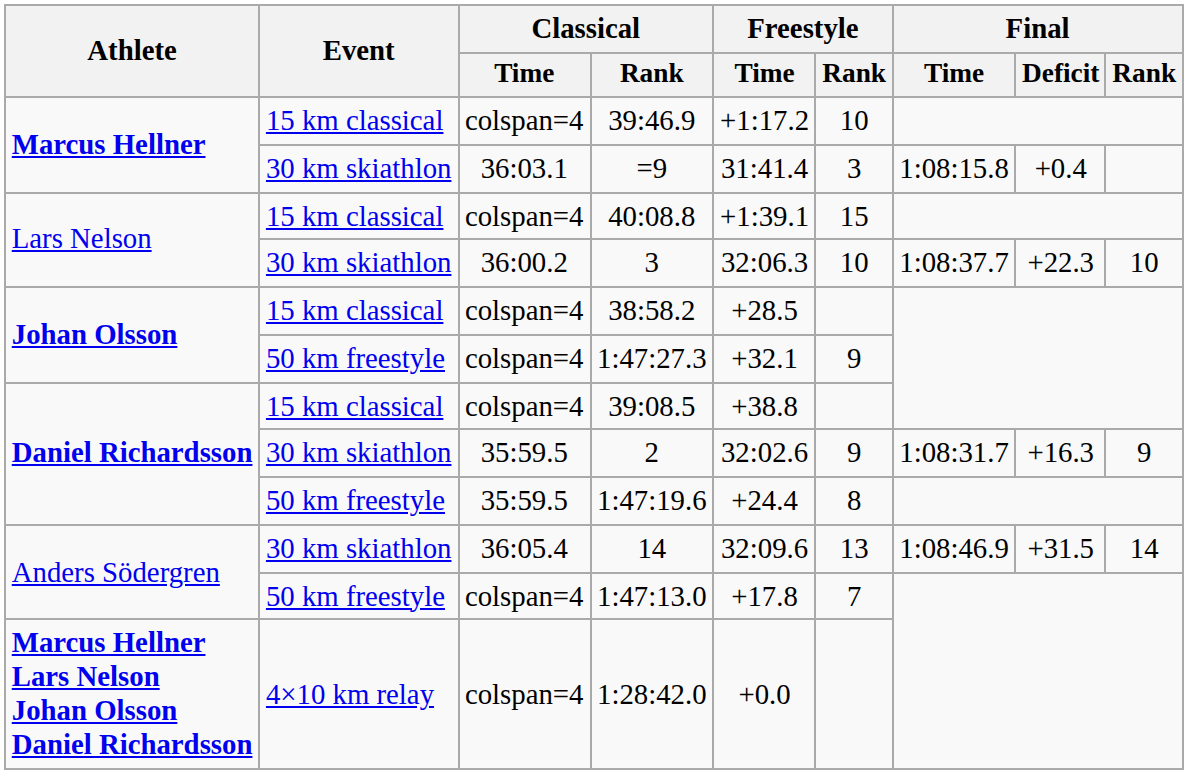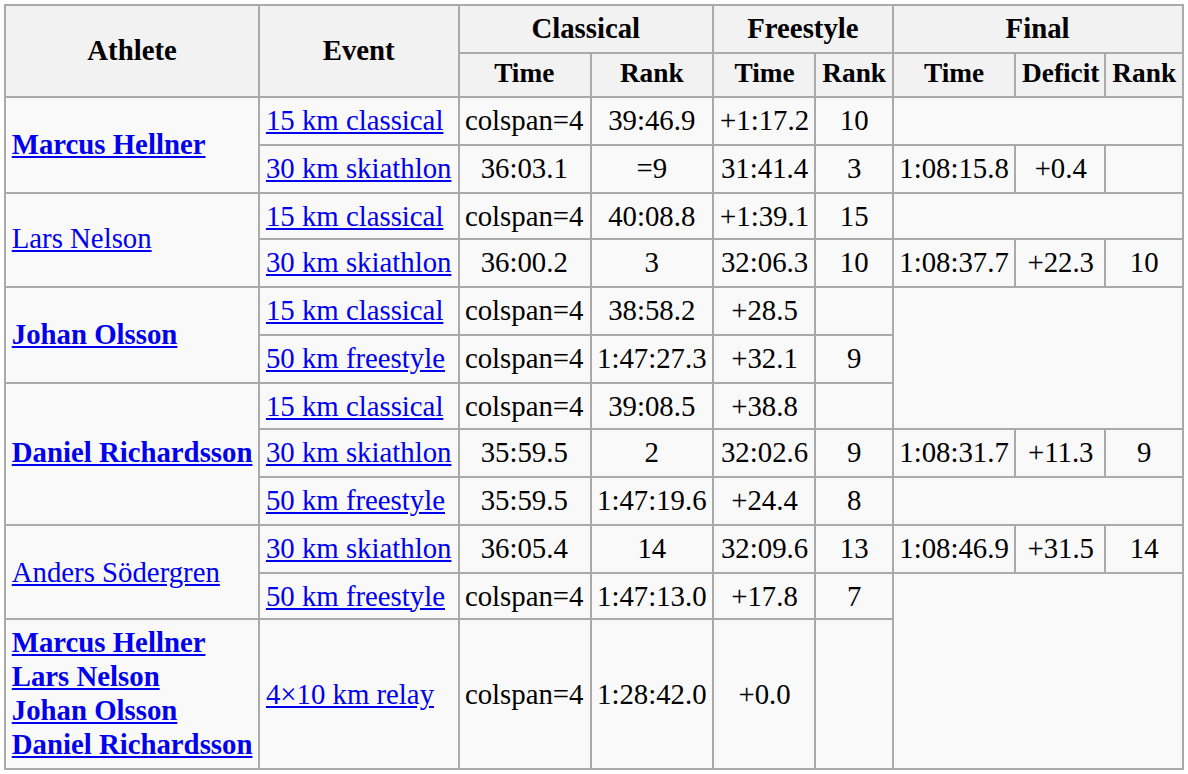(1061, 453) +16.3 -> (1061, 453) +11.3
